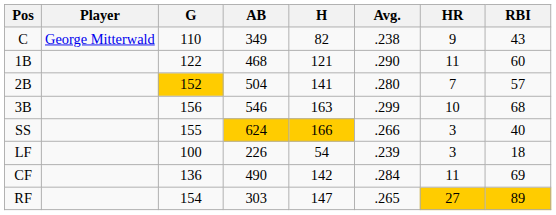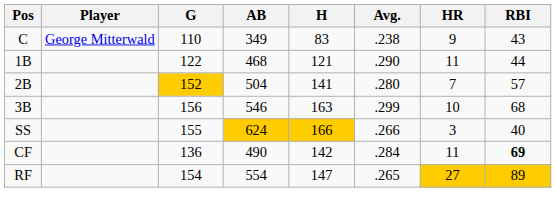(322, 38) 82 -> (322, 38) 83
(518, 61) 60 -> (518, 61) 44
- row: (23, 152)
(518, 175) normal -> (518, 152) bold
(256, 198) 303 -> (256, 175) 554
